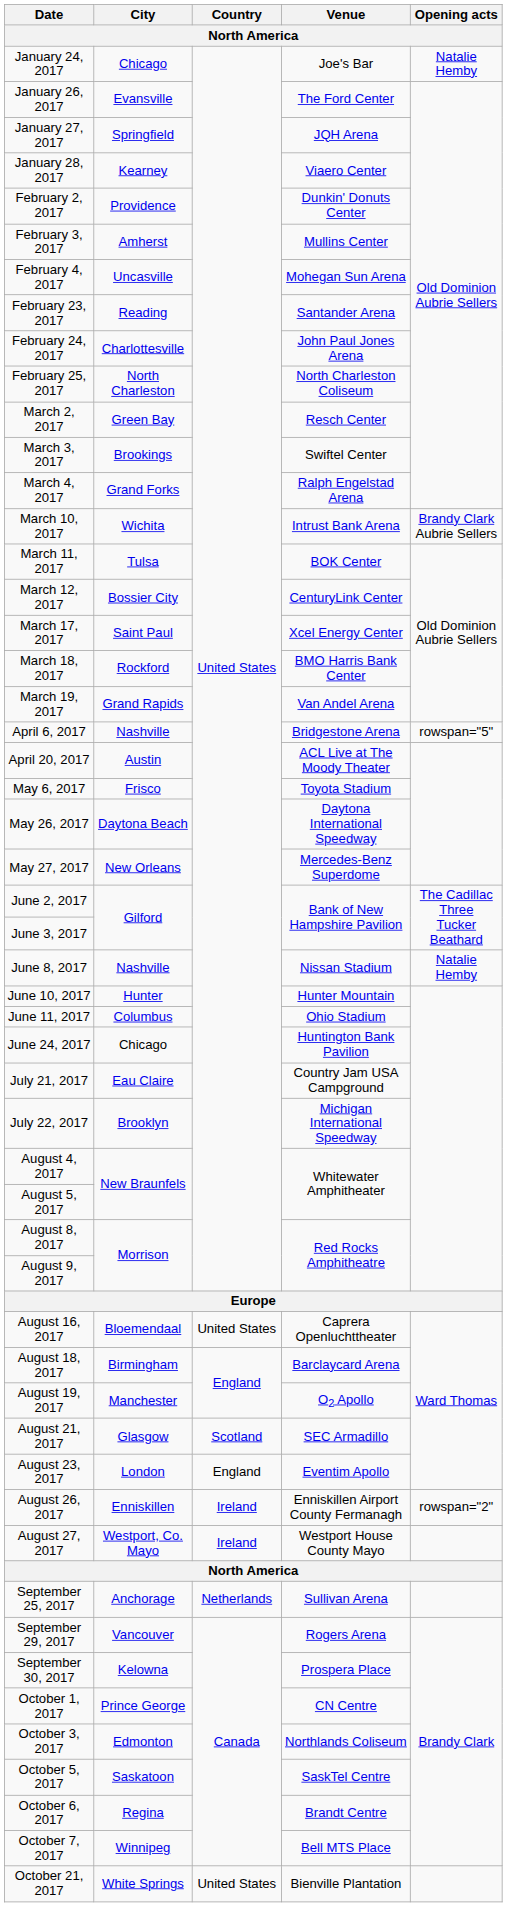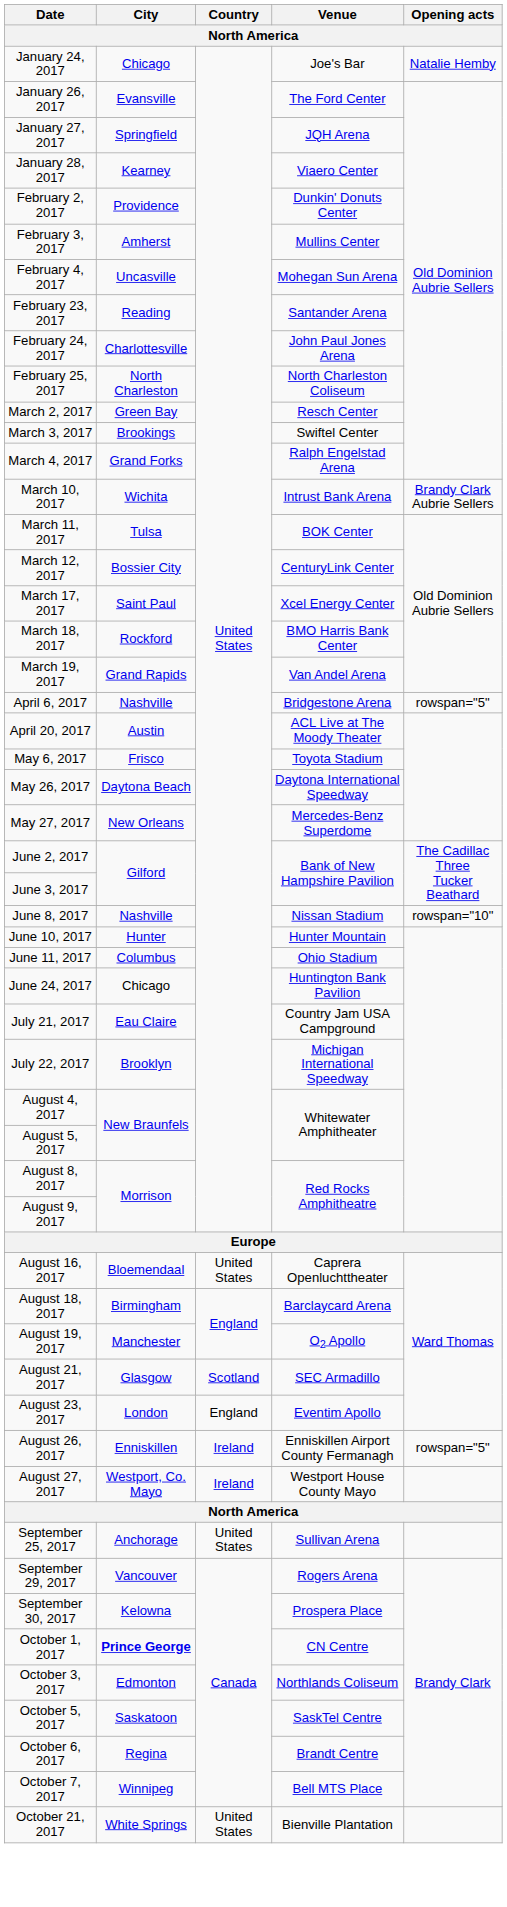(456, 967) Natalie Hemby -> (453, 916) rowspan="10"
(456, 1507) rowspan="2" -> (453, 1448) rowspan="5"
(237, 1599) Netherlands -> (234, 1540) United States
(143, 1706) normal -> (146, 1647) bold
